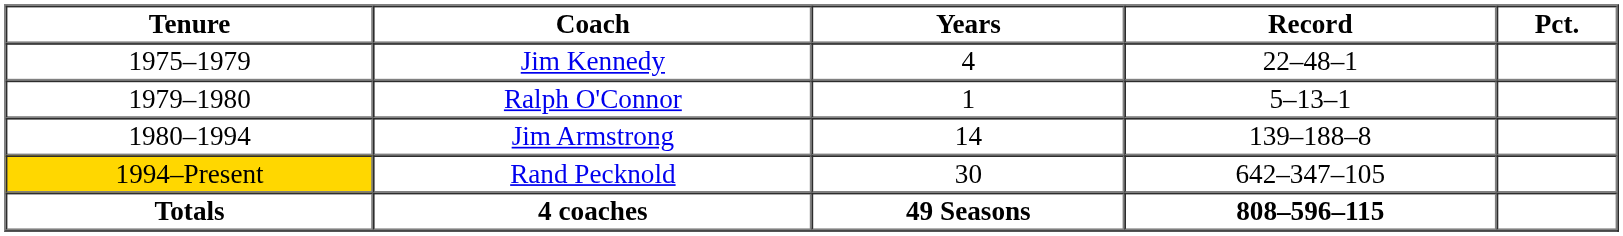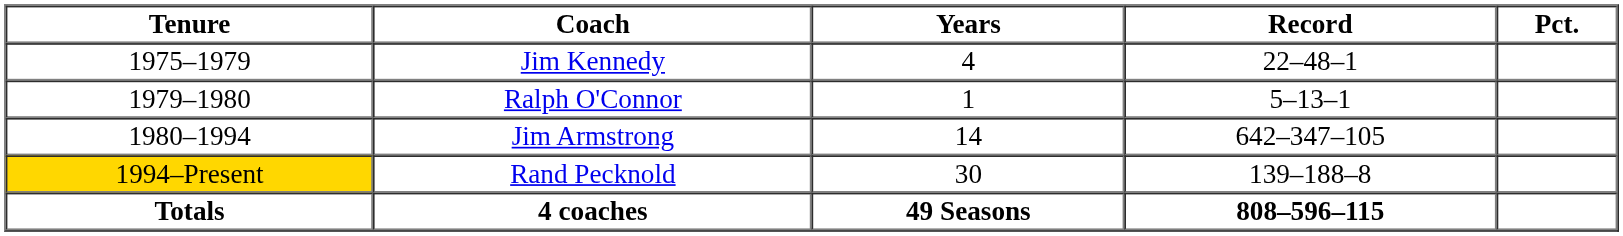(1310, 136) 139–188–8 -> (1310, 136) 642–347–105
(1310, 173) 642–347–105 -> (1310, 173) 139–188–8
